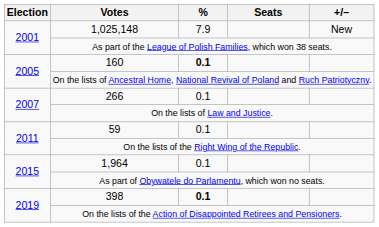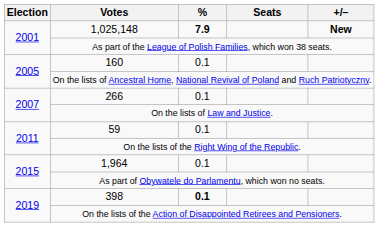(203, 29) normal -> (202, 29) bold
(342, 29) normal -> (341, 29) bold
(203, 63) bold -> (202, 63) normal
